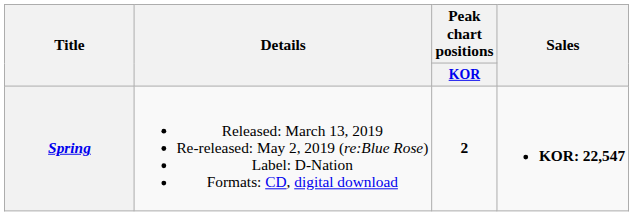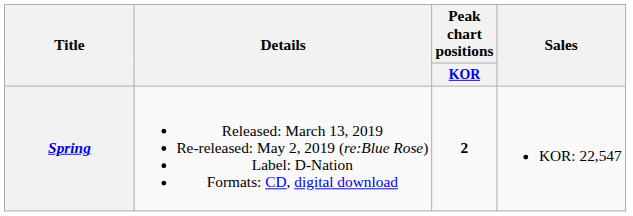(563, 157) bold -> (561, 157) normal
